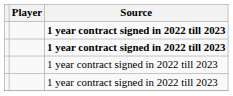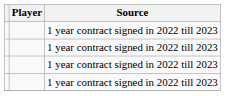(136, 30) bold -> (132, 30) normal
(136, 47) bold -> (132, 47) normal
